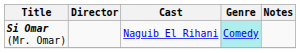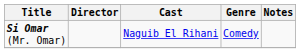(241, 34) paleturquoise background -> (241, 34) no background
